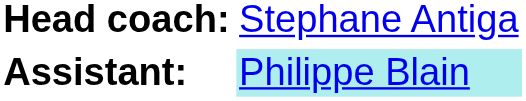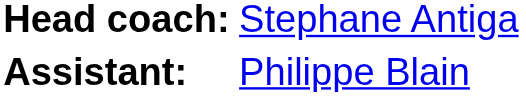(354, 72) paleturquoise background -> (354, 72) no background
